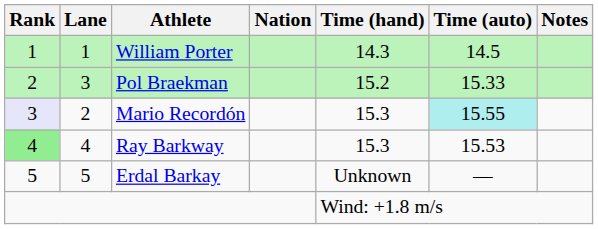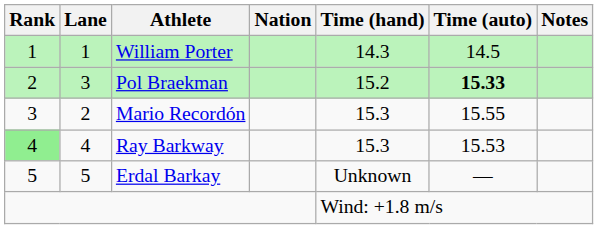(483, 82) normal -> (483, 82) bold
(32, 113) lavender background -> (32, 113) no background
(483, 113) paleturquoise background -> (483, 113) no background
